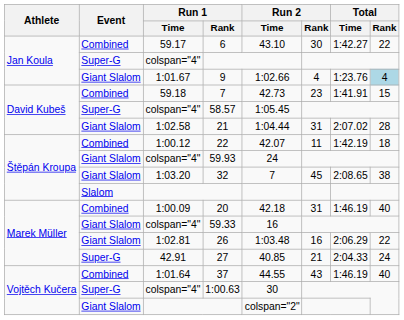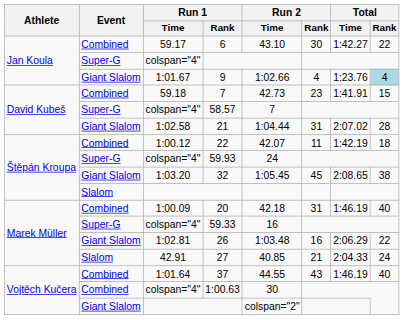(272, 110) 1:05.45 -> (272, 110) 7
(111, 159) Giant Slalom -> (101, 159) Super-G
(272, 176) 7 -> (272, 176) 1:05.45
(111, 225) Giant Slalom -> (101, 225) Super-G
(101, 258) Super-G -> (97, 258) Slalom
(101, 290) Super-G -> (105, 290) Combined
